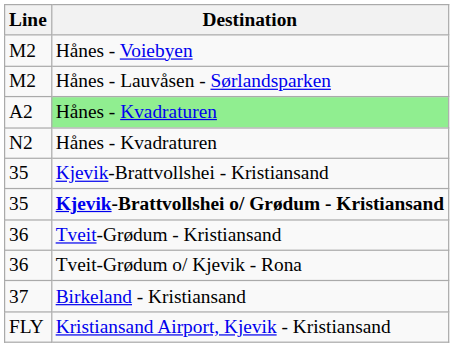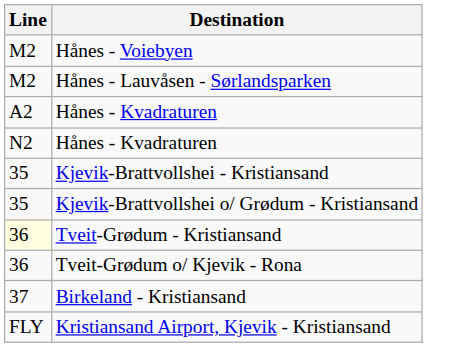(136, 111) lightgreen background -> (136, 111) no background
(250, 204) bold -> (237, 204) normal
(19, 234) no background -> (19, 234) lightyellow background
